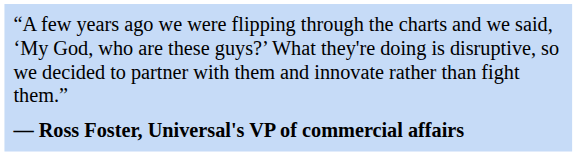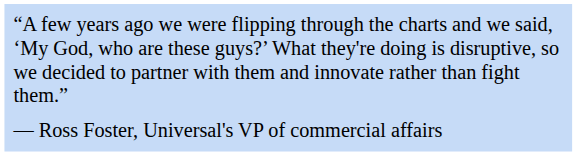(239, 130) bold -> (228, 130) normal
